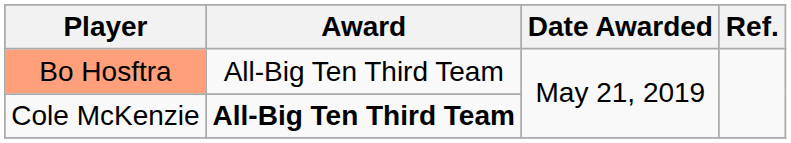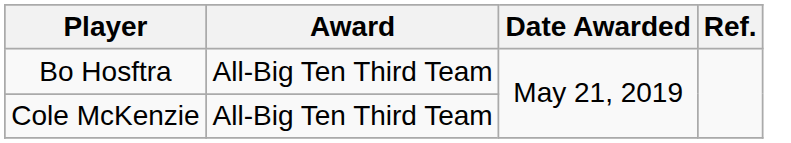(105, 71) lightsalmon background -> (105, 71) no background
(364, 115) bold -> (353, 115) normal
